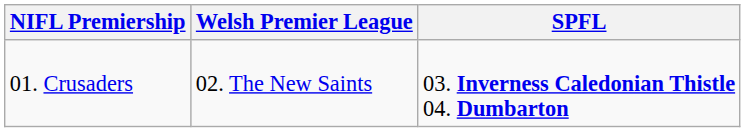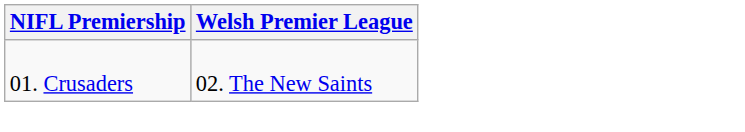- column: (579, 22)
